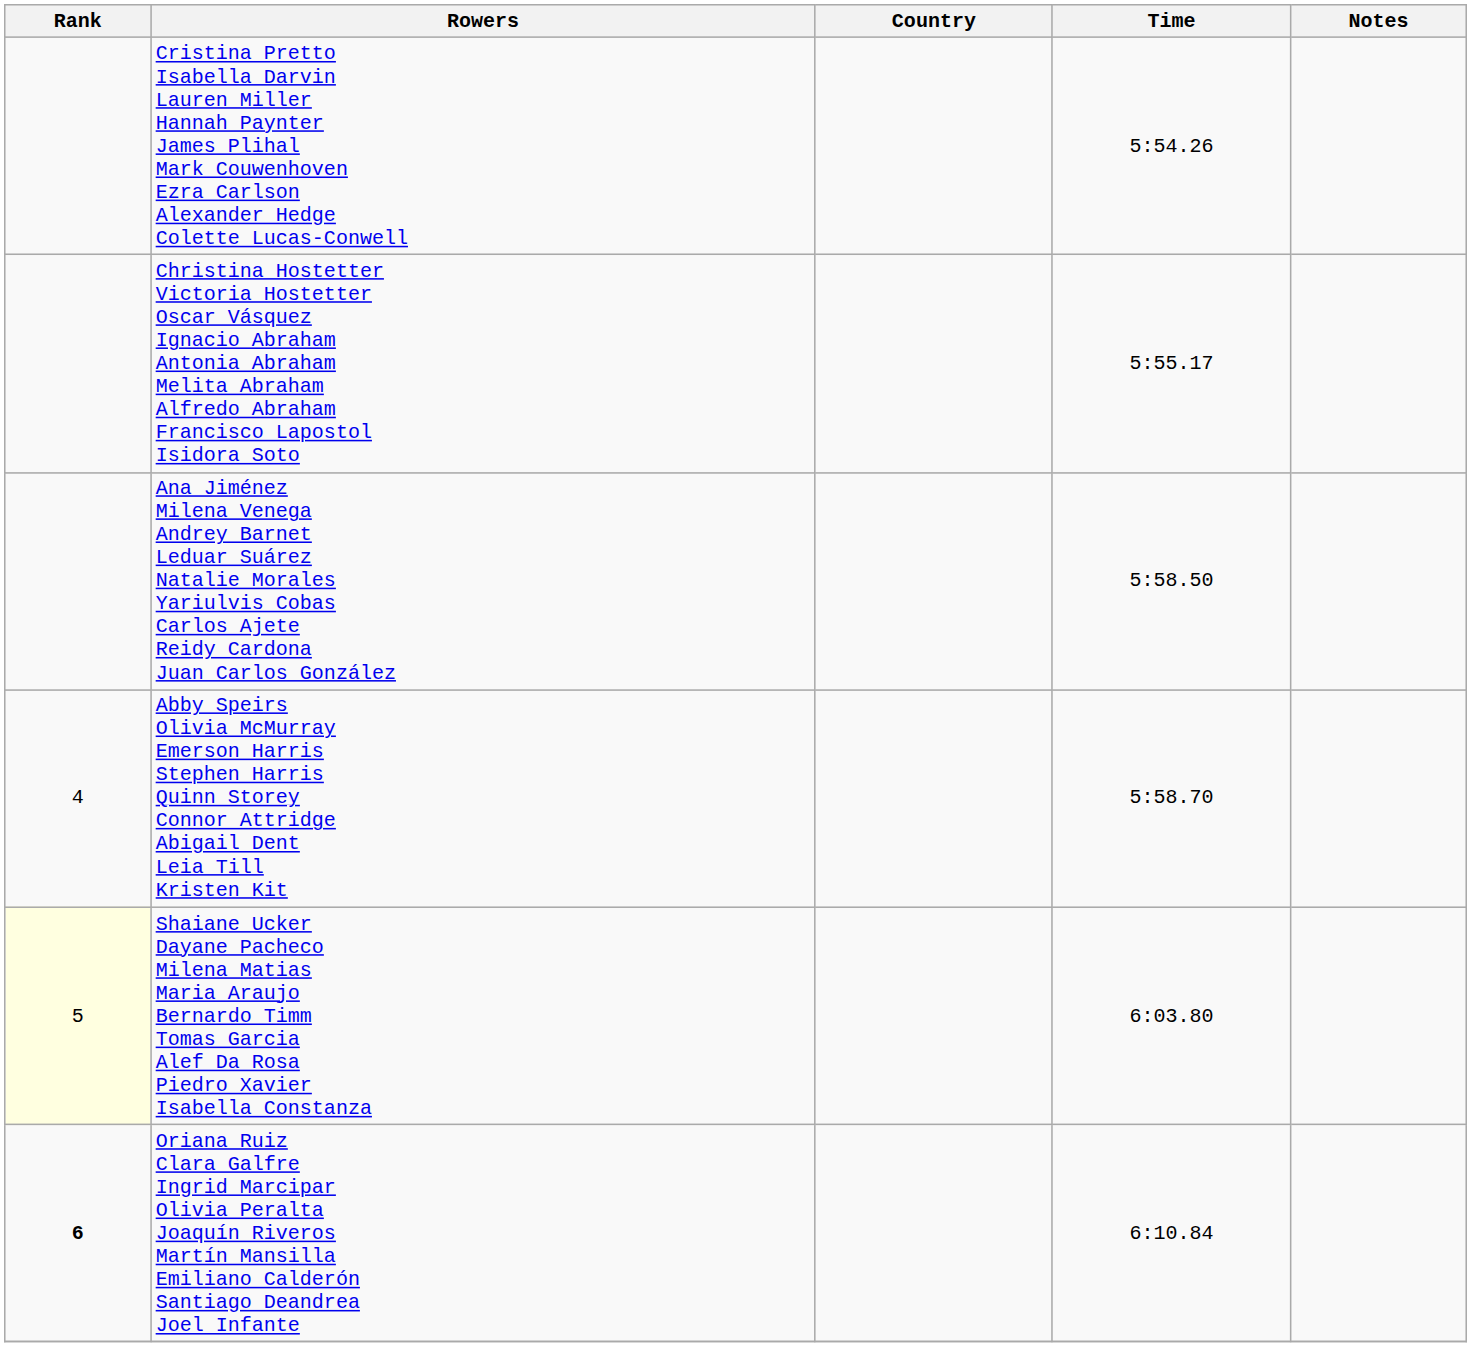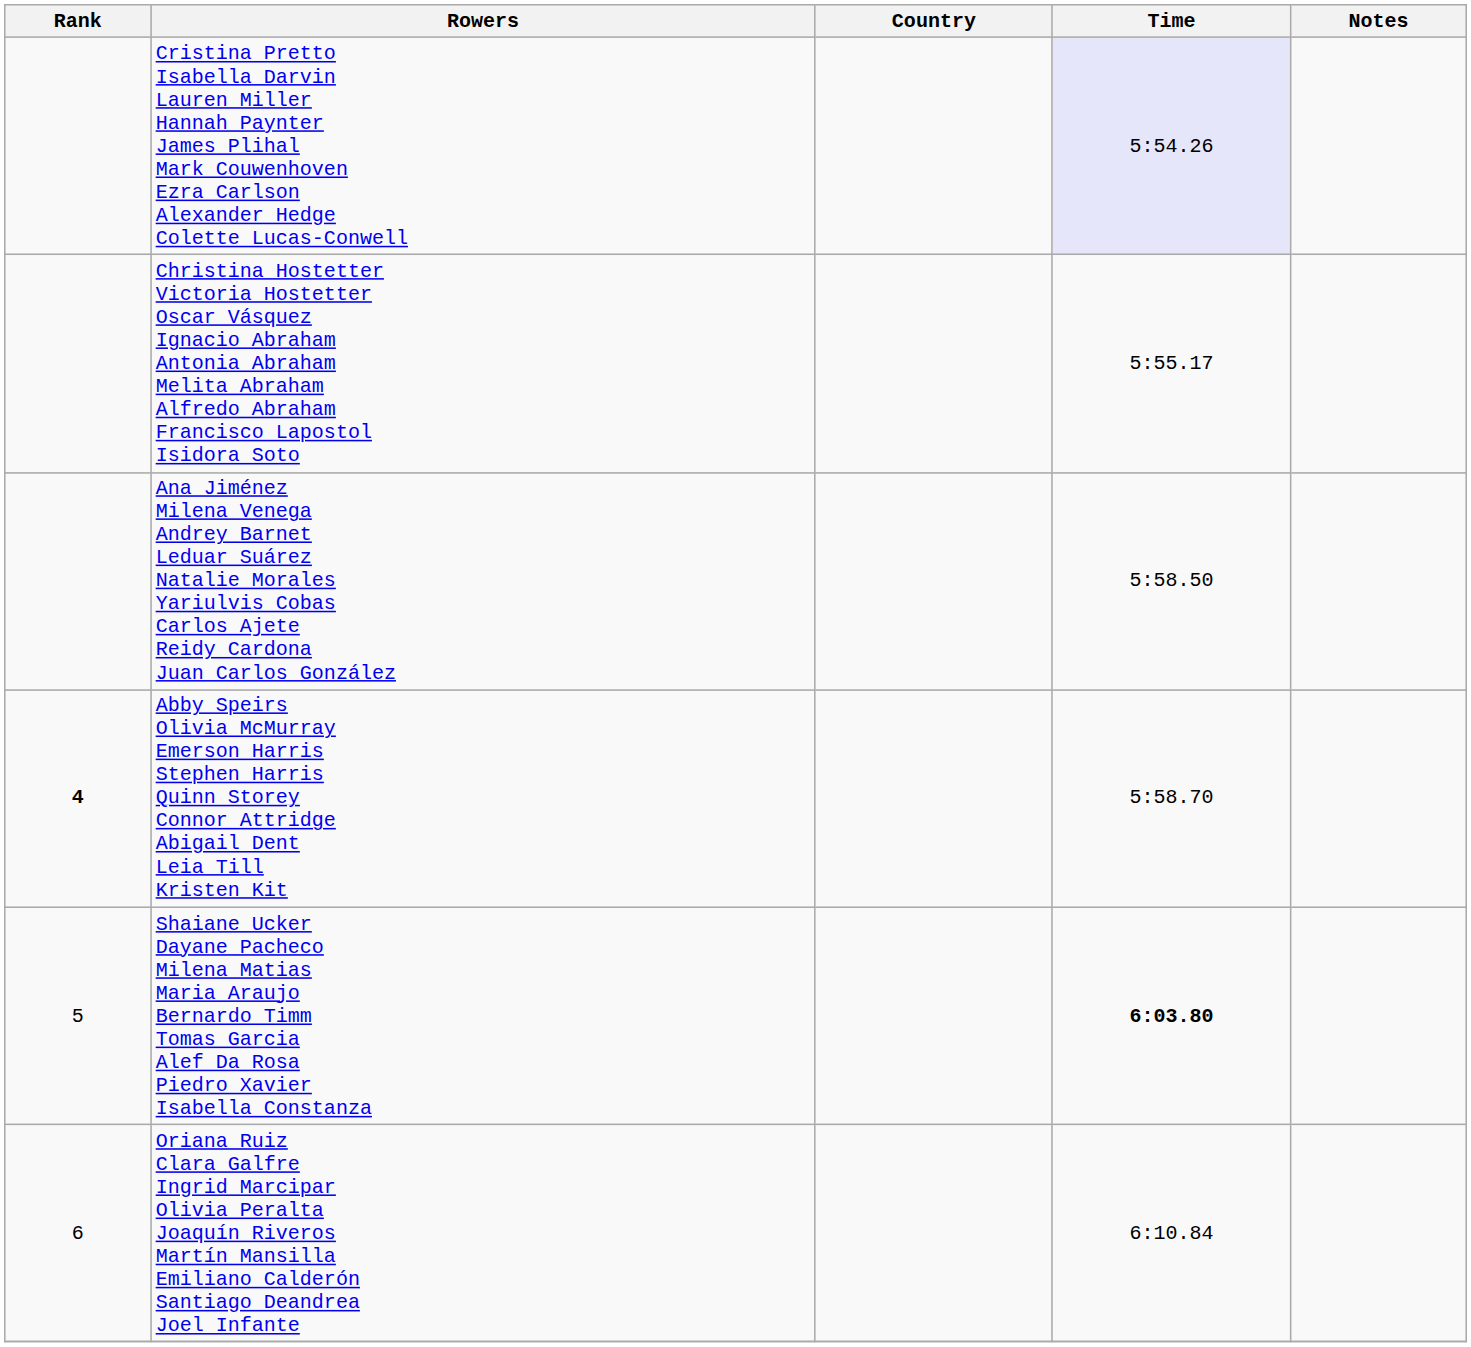(1171, 146) no background -> (1171, 146) lavender background
(78, 798) normal -> (78, 798) bold
(78, 1016) lightyellow background -> (78, 1016) no background
(1171, 1016) normal -> (1171, 1016) bold
(78, 1233) bold -> (78, 1233) normal
